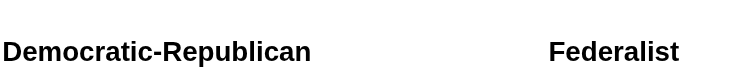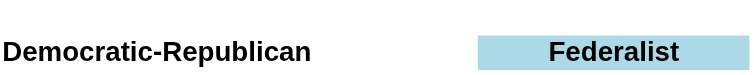(614, 52) no background -> (614, 52) lightblue background
